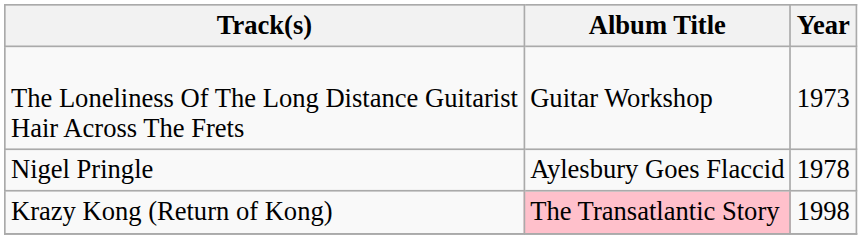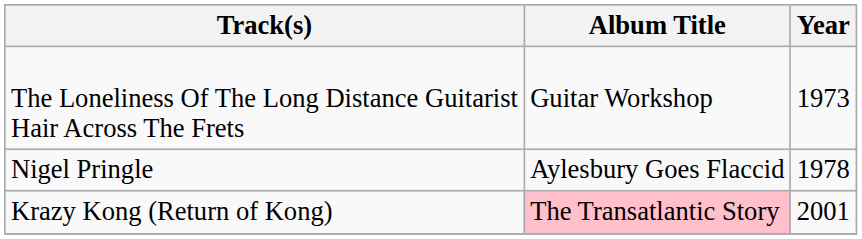(823, 211) 1998 -> (823, 211) 2001
